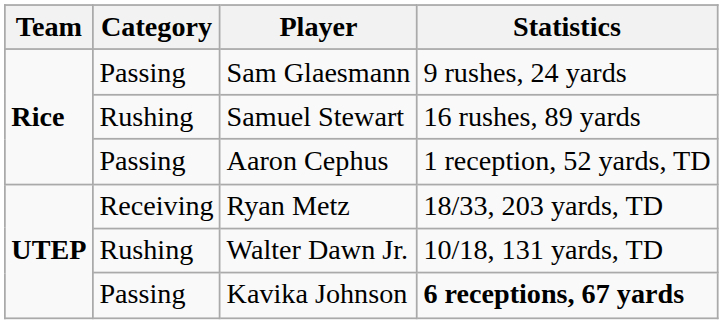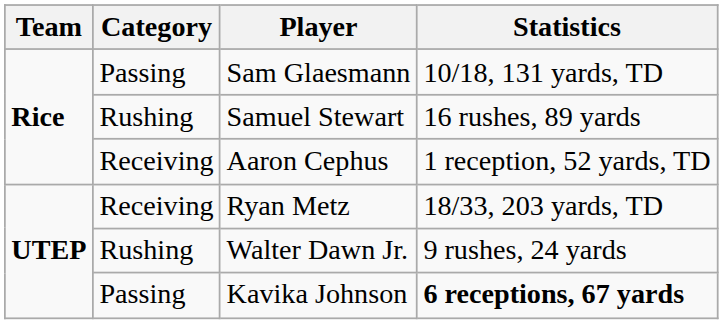(525, 71) 9 rushes, 24 yards -> (543, 71) 10/18, 131 yards, TD
(142, 160) Passing -> (157, 160) Receiving
(543, 250) 10/18, 131 yards, TD -> (525, 250) 9 rushes, 24 yards
